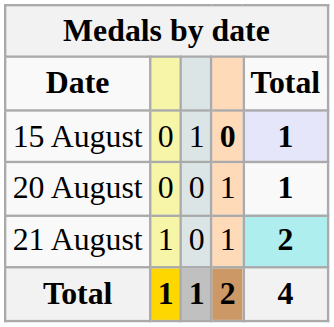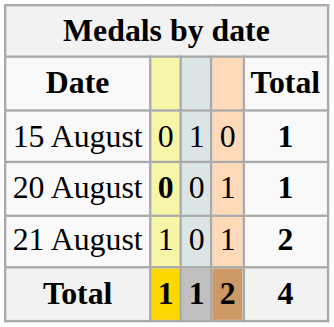(228, 135) bold -> (228, 135) normal
(285, 135) lavender background -> (285, 135) no background
(166, 187) normal -> (166, 187) bold
(285, 240) paleturquoise background -> (285, 240) no background
